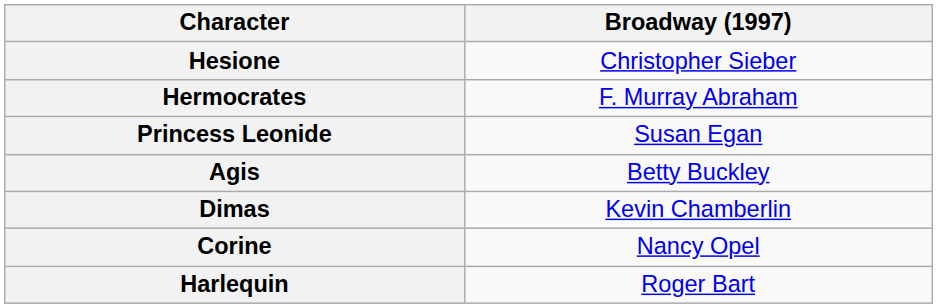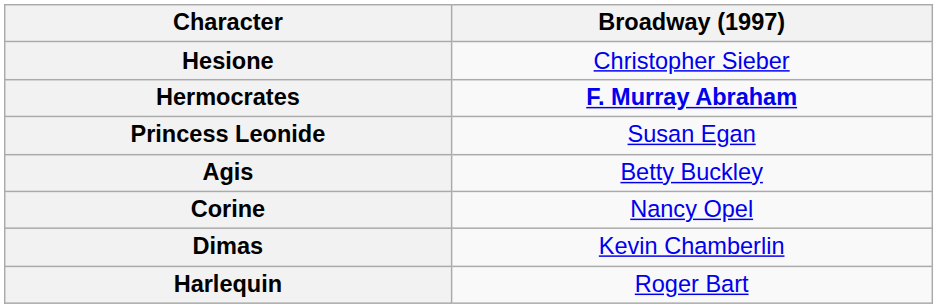(698, 97) normal -> (692, 97) bold
rows swapped: (234, 209) <-> (234, 246)
